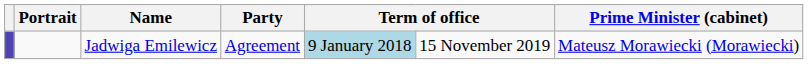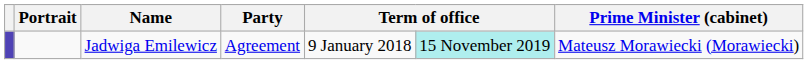(360, 44) lightblue background -> (360, 44) no background
(485, 44) no background -> (485, 44) paleturquoise background
